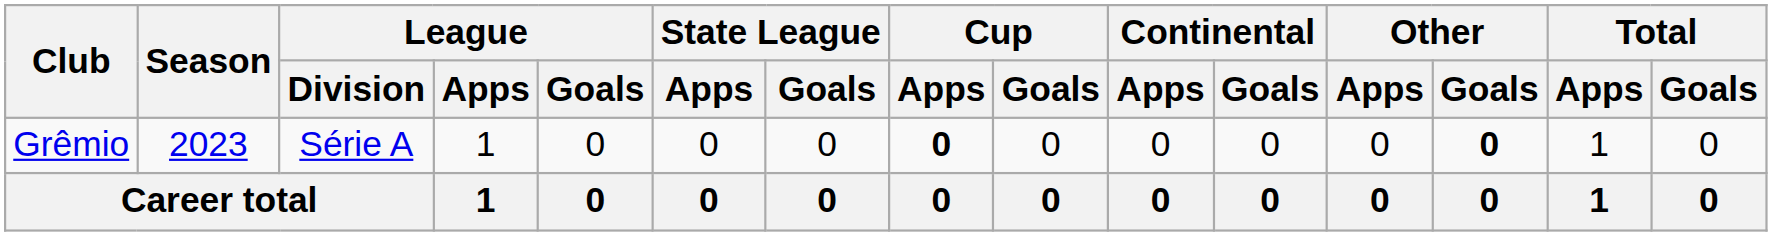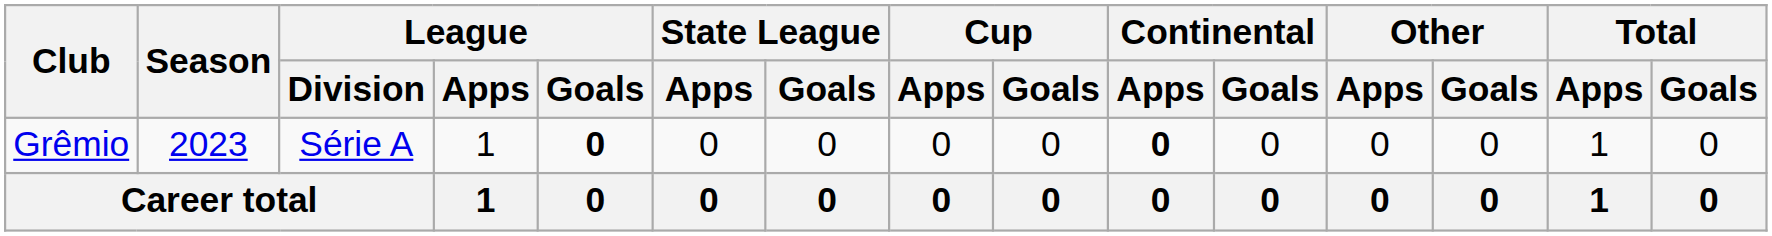(595, 144) normal -> (595, 144) bold
(941, 144) bold -> (941, 144) normal
(1161, 144) normal -> (1161, 144) bold
(1489, 144) bold -> (1489, 144) normal
